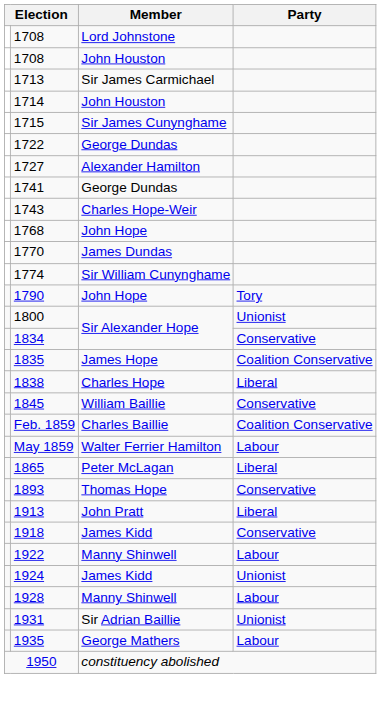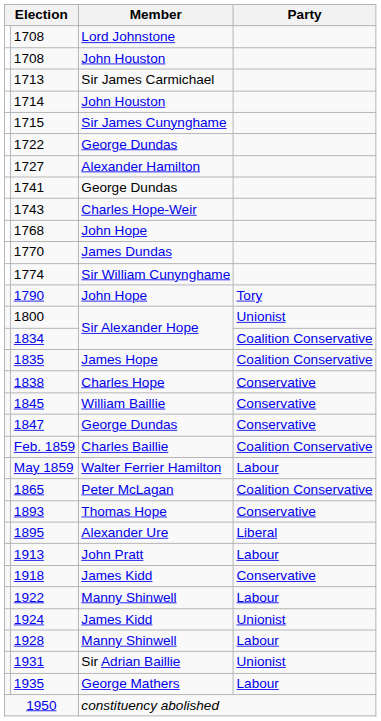(276, 338) Conservative -> (305, 338) Coalition Conservative
(257, 381) Liberal -> (276, 381) Conservative
+ row: (29, 425)
(257, 468) Liberal -> (305, 489) Coalition Conservative
+ row: (29, 532)
(257, 511) Liberal -> (258, 554) Labour
